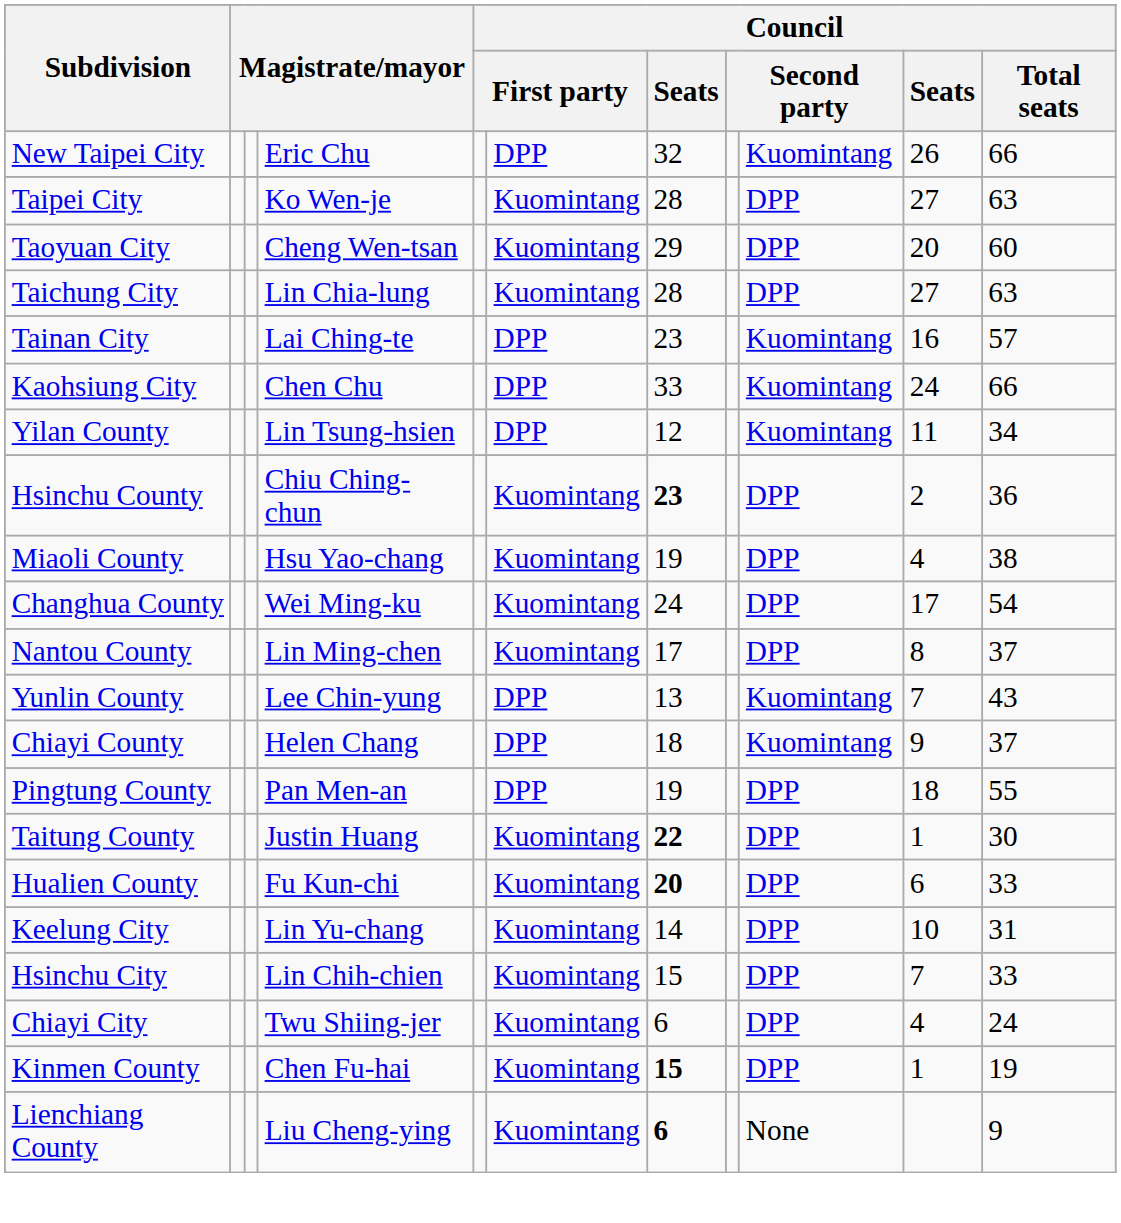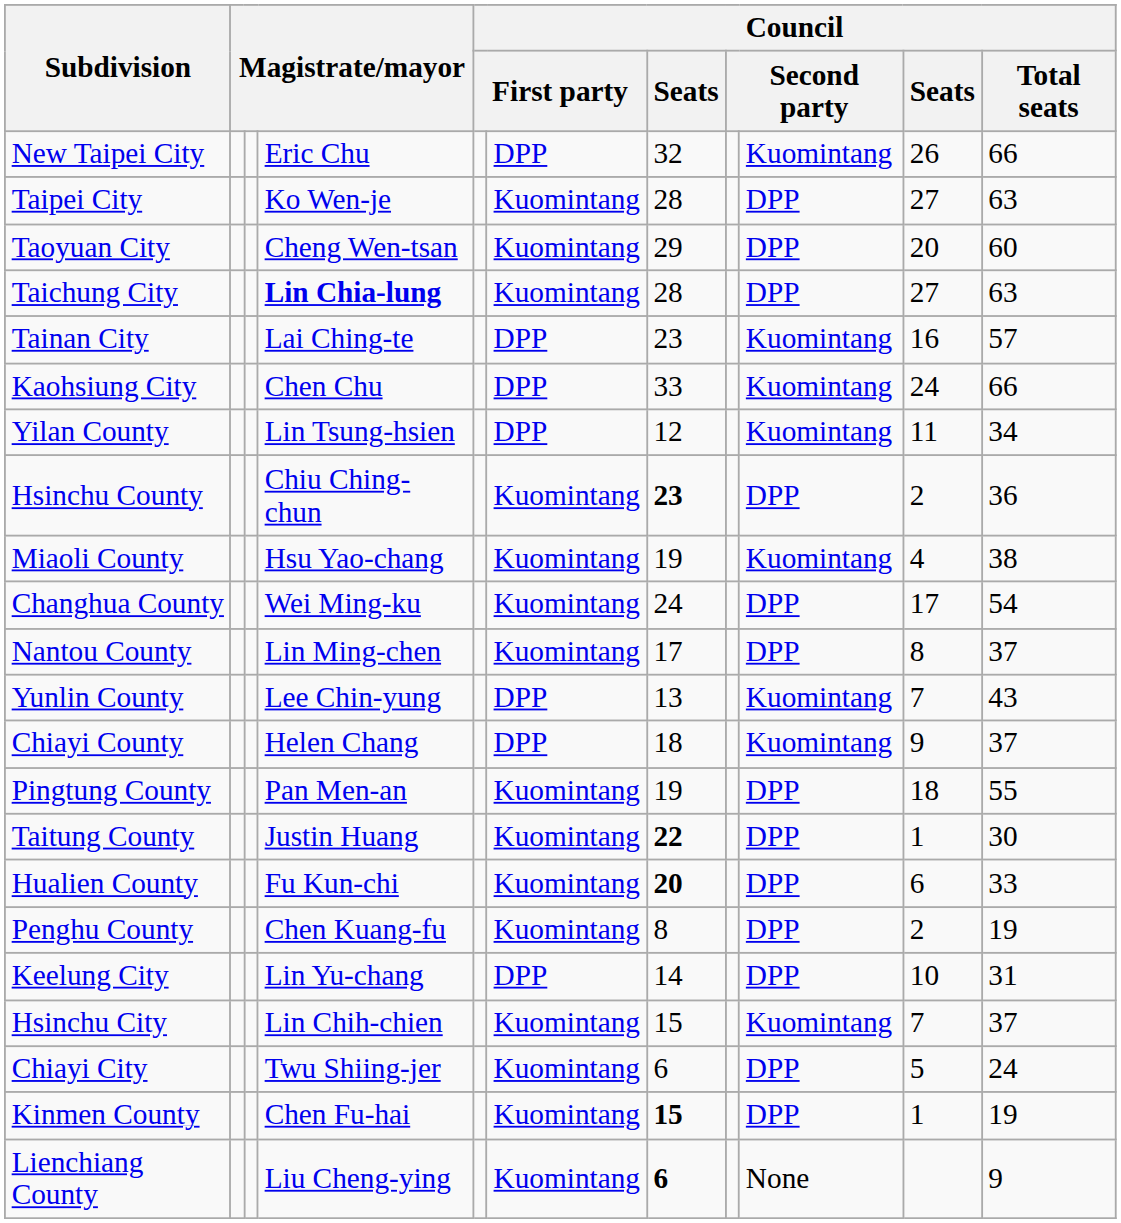(347, 292) normal -> (353, 292) bold
(773, 557) DPP -> (819, 557) Kuomintang
(520, 790) DPP -> (567, 790) Kuomintang
+ row: (102, 929)
(567, 929) Kuomintang -> (520, 975) DPP
(773, 975) DPP -> (819, 1022) Kuomintang
(1003, 975) 33 -> (1003, 1022) 37
(917, 1022) 4 -> (917, 1068) 5
